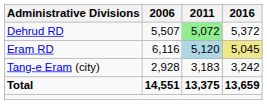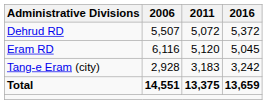(205, 31) lightgreen background -> (205, 31) no background
(205, 49) lightblue background -> (205, 49) no background
(245, 49) khaki background -> (245, 49) no background
